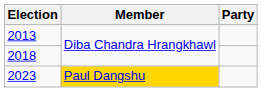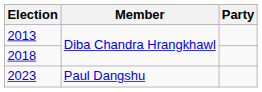(104, 76) gold background -> (104, 76) no background
